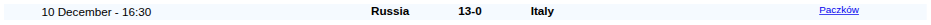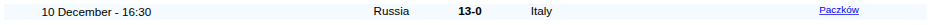(390, 11) bold -> (391, 11) normal
(542, 11) bold -> (541, 11) normal
